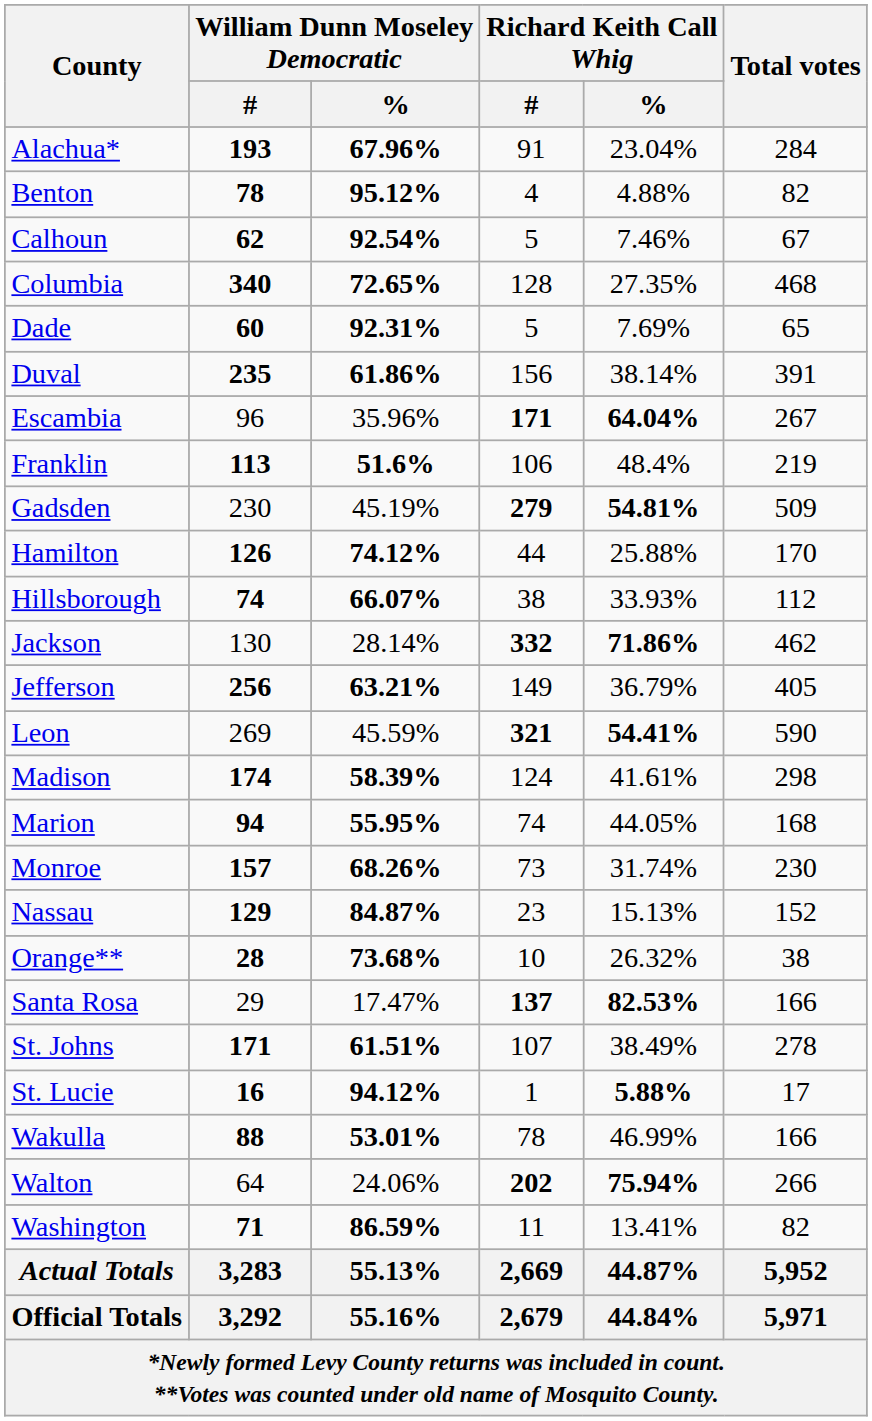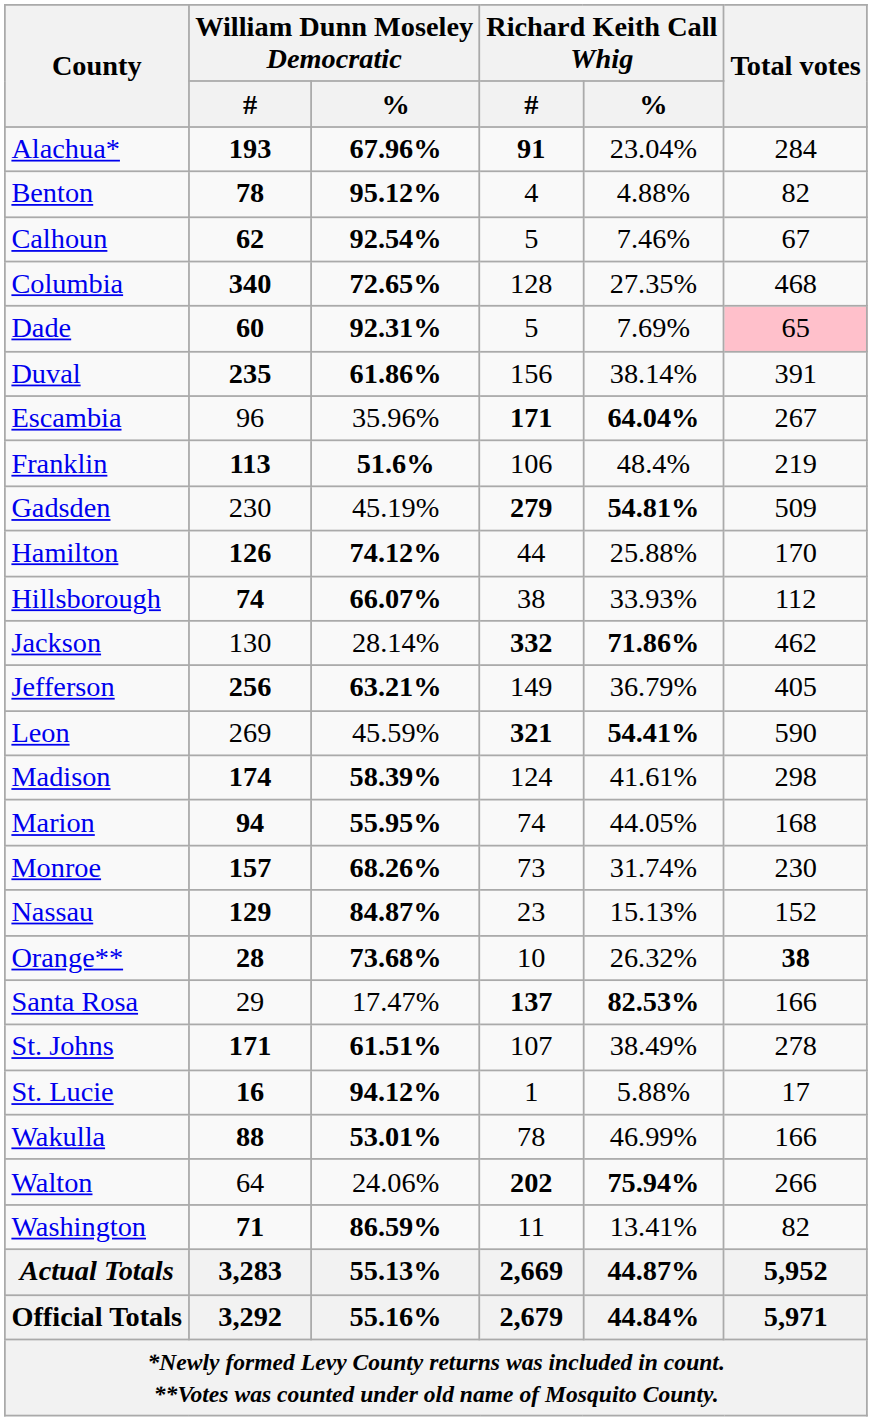(531, 148) normal -> (531, 148) bold
(796, 328) no background -> (796, 328) pink background
(796, 957) normal -> (796, 957) bold
(653, 1091) bold -> (653, 1091) normal
